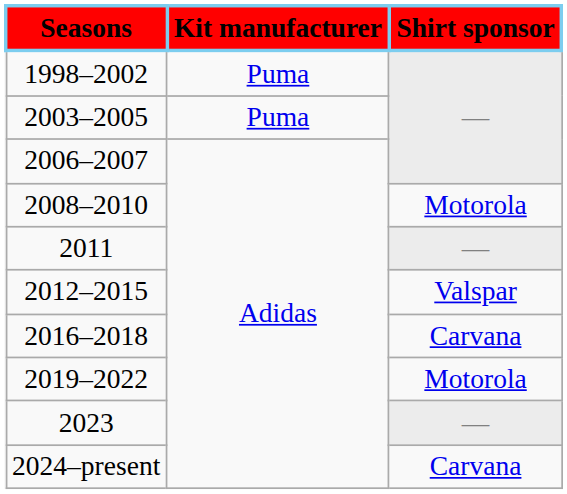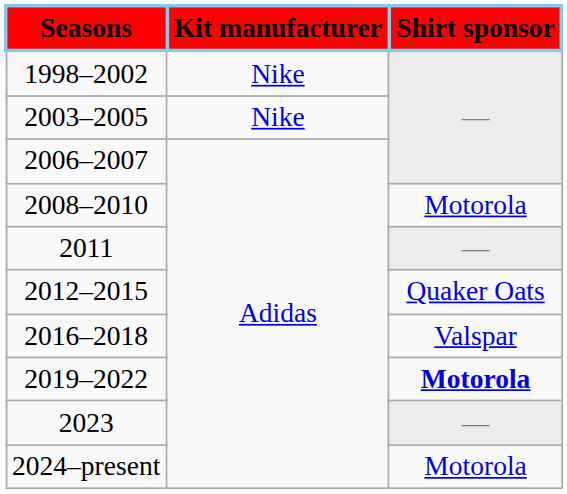(278, 73) Puma -> (278, 73) Nike
(278, 117) Puma -> (278, 117) Nike
(476, 291) Valspar -> (476, 291) Quaker Oats
(476, 335) Carvana -> (476, 335) Valspar
(476, 378) normal -> (476, 378) bold
(476, 466) Carvana -> (476, 466) Motorola
